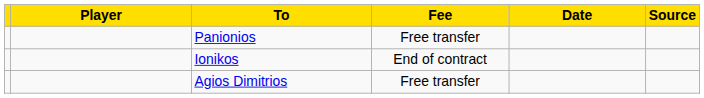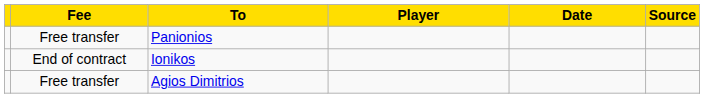columns swapped: (101, 15) <-> (440, 15)
